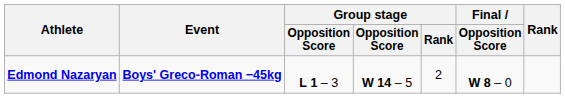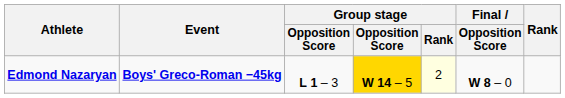(387, 83) no background -> (387, 83) gold background
(439, 75) no background -> (439, 75) lightyellow background
